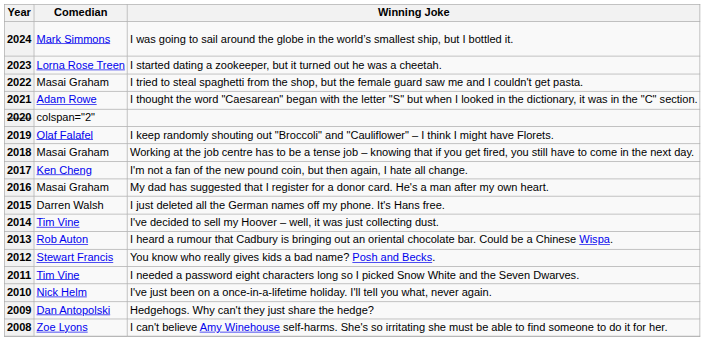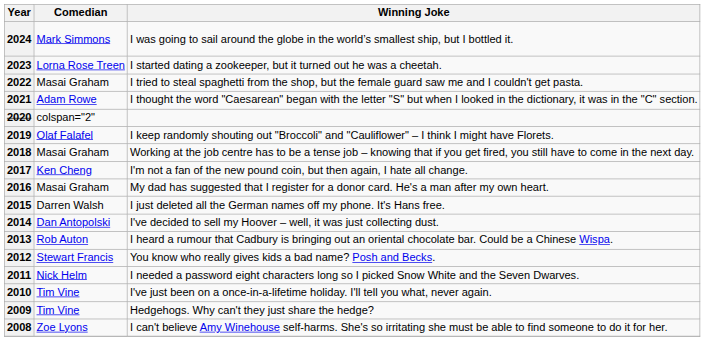(58, 222) Tim Vine -> (73, 222) Dan Antopolski
(58, 275) Tim Vine -> (62, 275) Nick Helm
(62, 292) Nick Helm -> (58, 292) Tim Vine
(73, 310) Dan Antopolski -> (58, 310) Tim Vine
